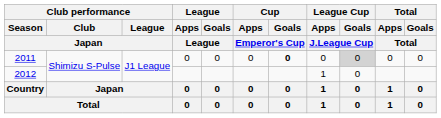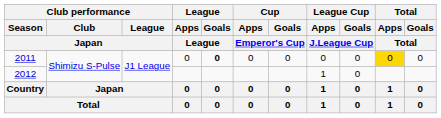(217, 58) normal -> (217, 58) bold
(288, 58) bold -> (288, 58) normal
(358, 58) lightgrey background -> (358, 58) no background
(390, 58) no background -> (390, 58) gold background
